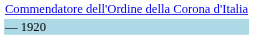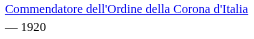(25, 26) lightblue background -> (25, 26) no background
